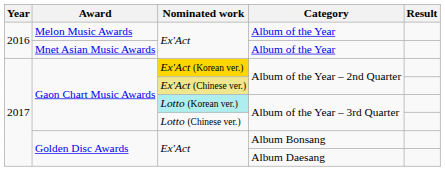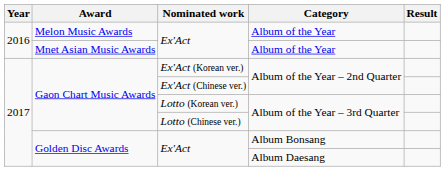(202, 67) gold background -> (202, 67) no background
(203, 85) khaki background -> (203, 85) no background
(199, 103) paleturquoise background -> (199, 103) no background
